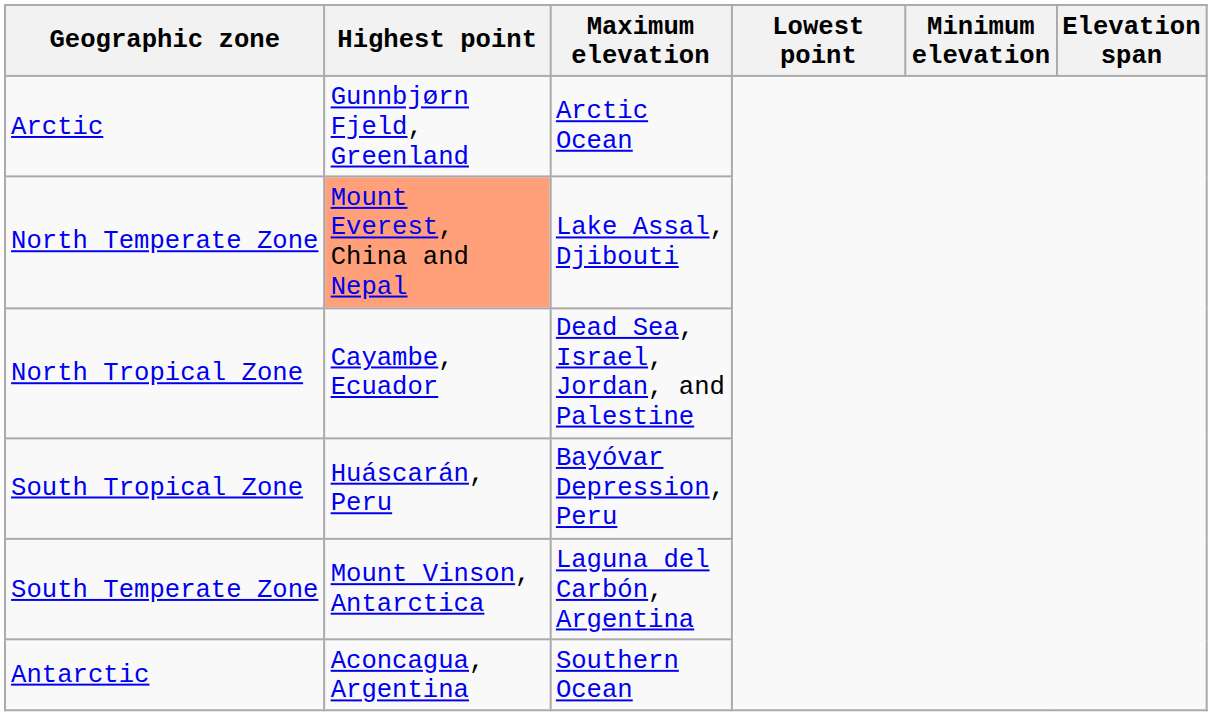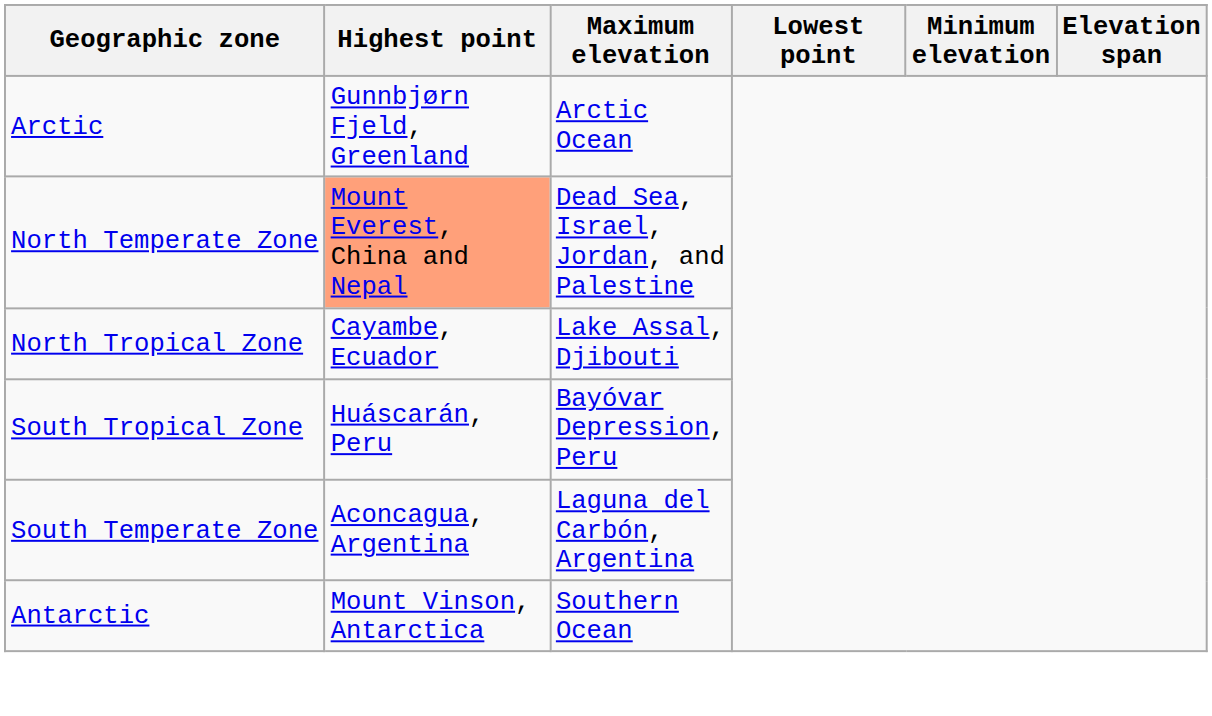(640, 242) Lake Assal, Djibouti -> (640, 242) Dead Sea, Israel, Jordan, and Palestine
(640, 373) Dead Sea, Israel, Jordan, and Palestine -> (640, 343) Lake Assal, Djibouti
(431, 589) Mount Vinson, Antarctica -> (408, 530) Aconcagua, Argentina
(408, 675) Aconcagua, Argentina -> (431, 616) Mount Vinson, Antarctica
